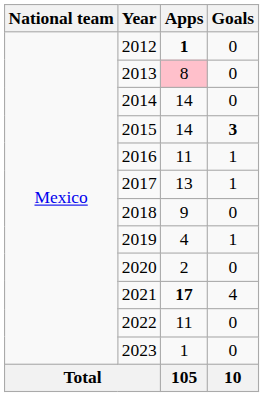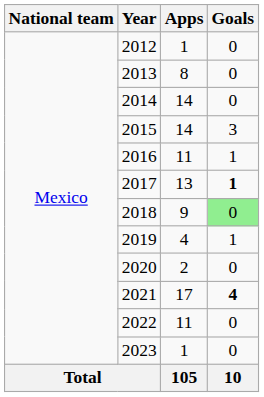(184, 45) bold -> (184, 45) normal
(184, 73) pink background -> (184, 73) no background
(233, 128) bold -> (233, 128) normal
(233, 184) normal -> (233, 184) bold
(233, 211) no background -> (233, 211) lightgreen background
(184, 294) bold -> (184, 294) normal
(233, 294) normal -> (233, 294) bold
